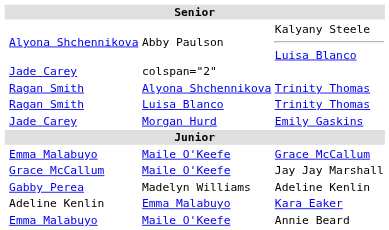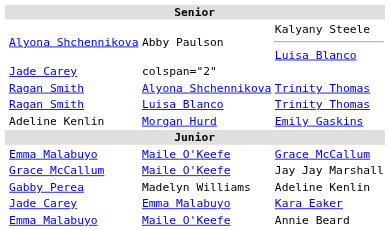(43, 121) Jade Carey -> (57, 121) Adeline Kenlin
(57, 204) Adeline Kenlin -> (43, 204) Jade Carey
